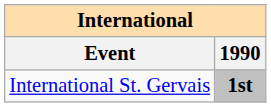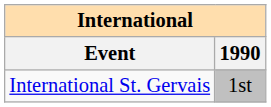(240, 85) bold -> (240, 85) normal
